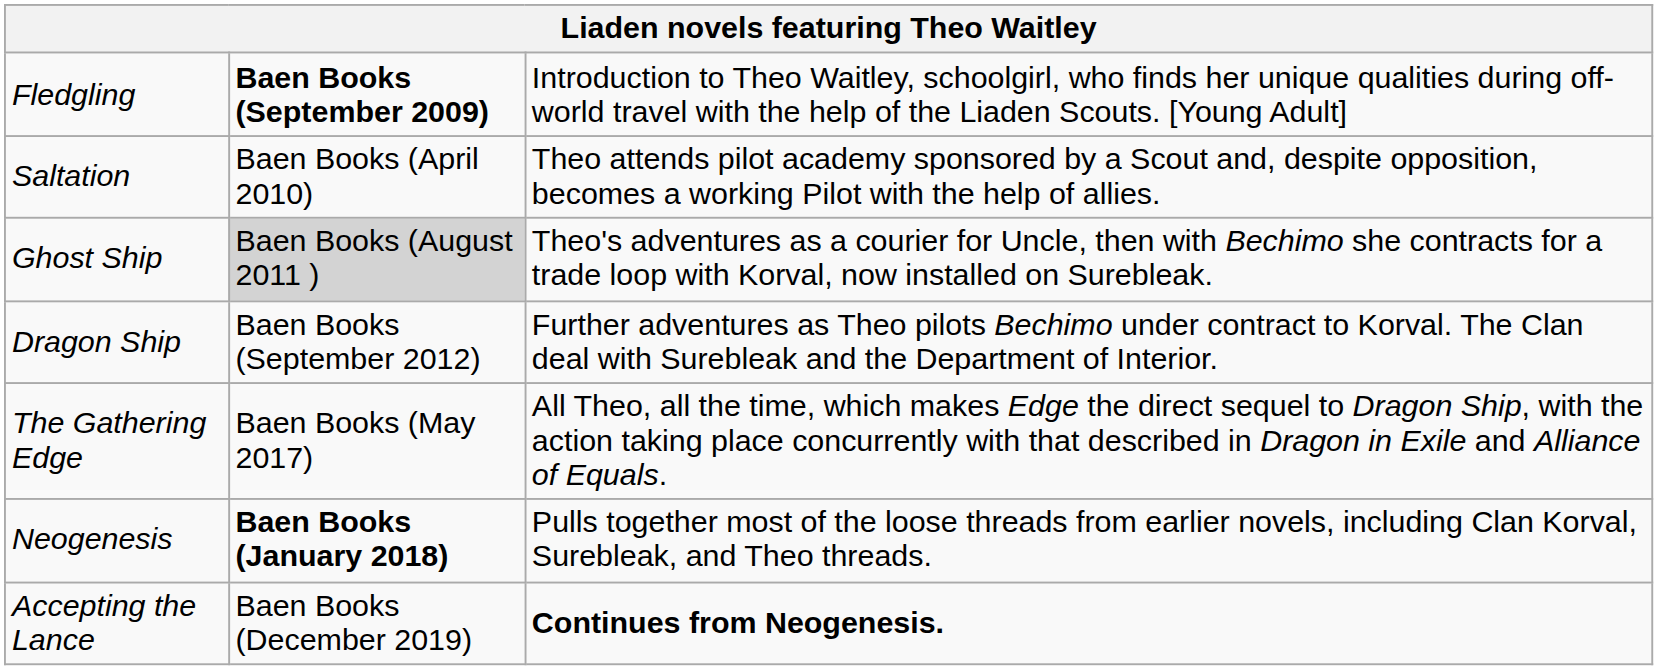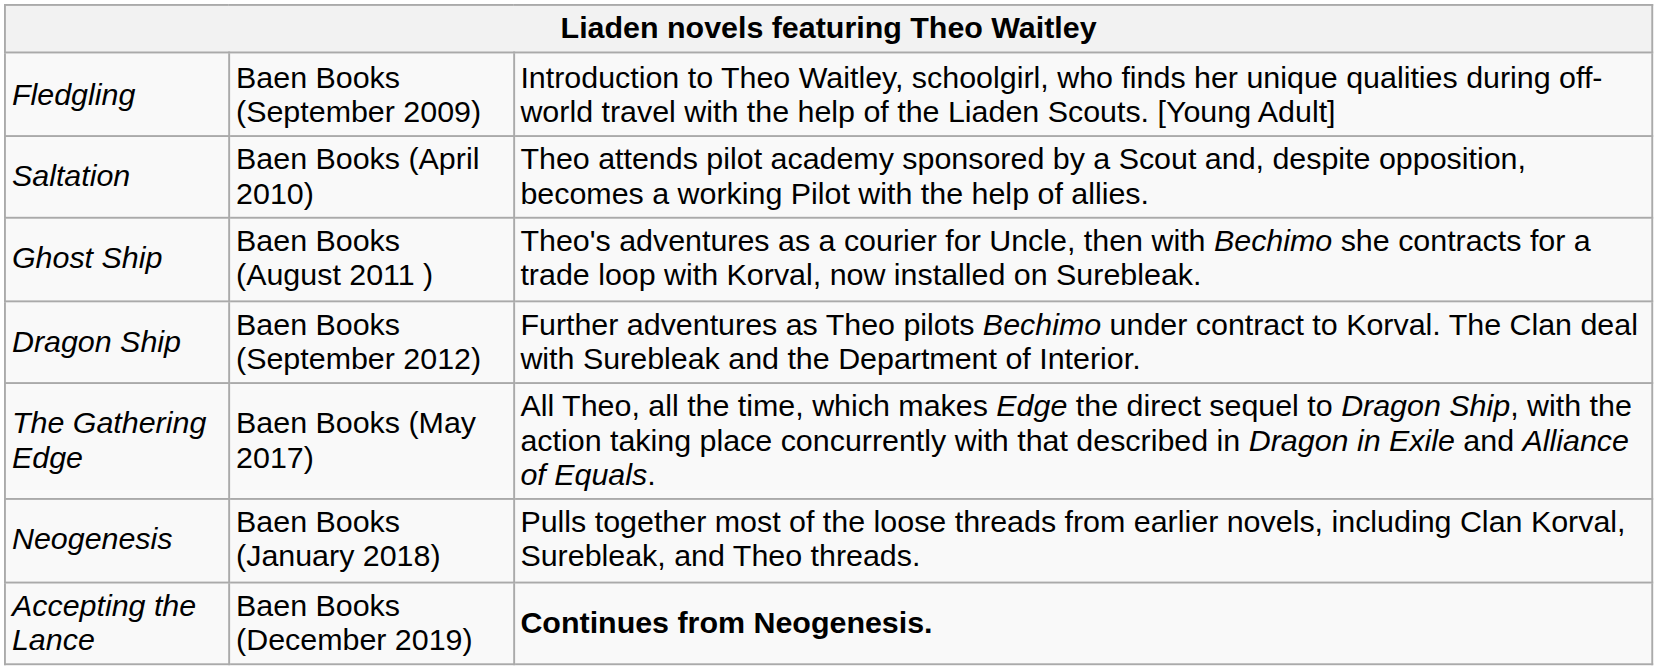(362, 93) bold -> (359, 93) normal
(374, 258) lightgrey background -> (335, 258) no background
(342, 540) bold -> (338, 540) normal
